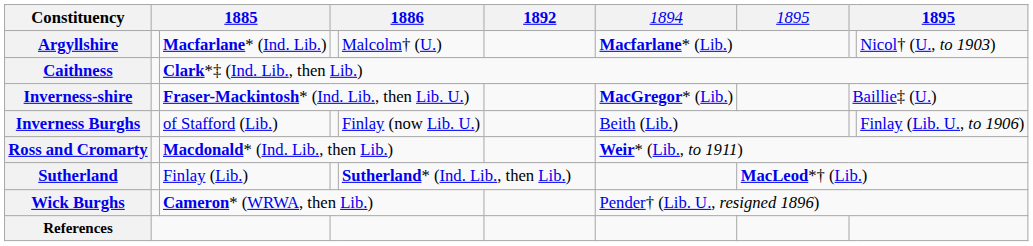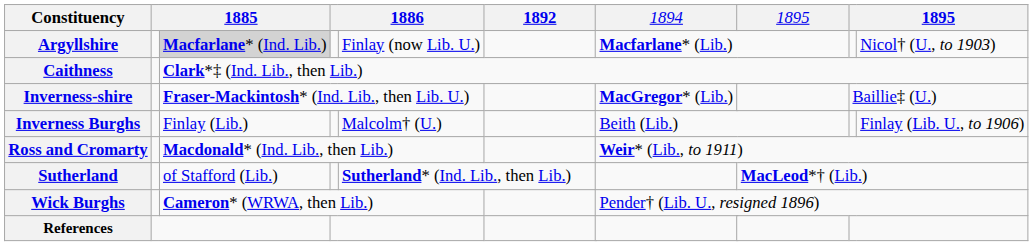(245, 44) no background -> (245, 44) lightgrey background
(392, 44) Malcolm† (U.) -> (411, 44) Finlay (now Lib. U.)
(220, 123) of Stafford (Lib.) -> (206, 123) Finlay (Lib.)
(411, 123) Finlay (now Lib. U.) -> (392, 123) Malcolm† (U.)
(206, 176) Finlay (Lib.) -> (220, 176) of Stafford (Lib.)
